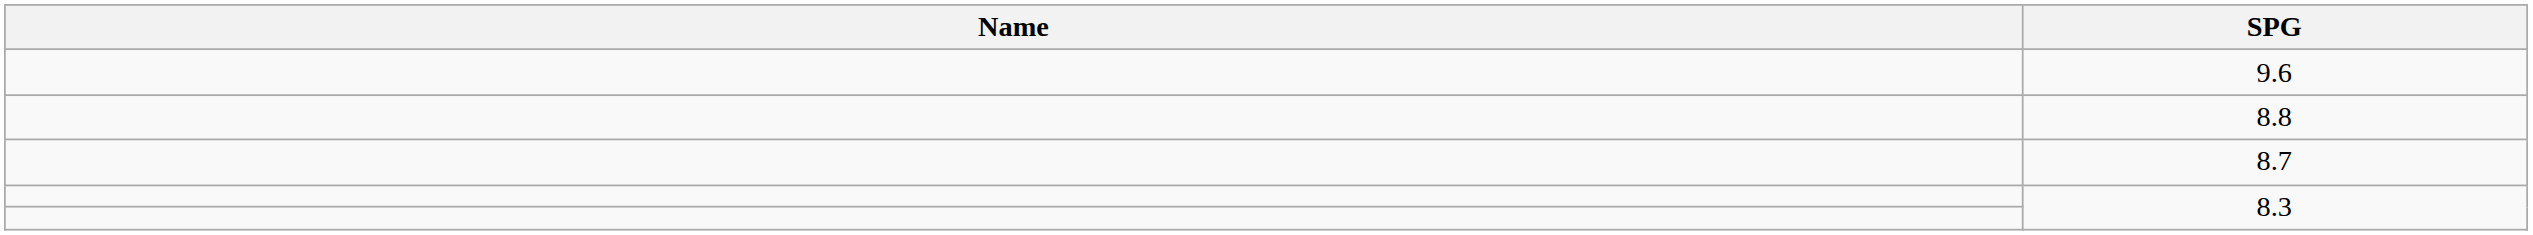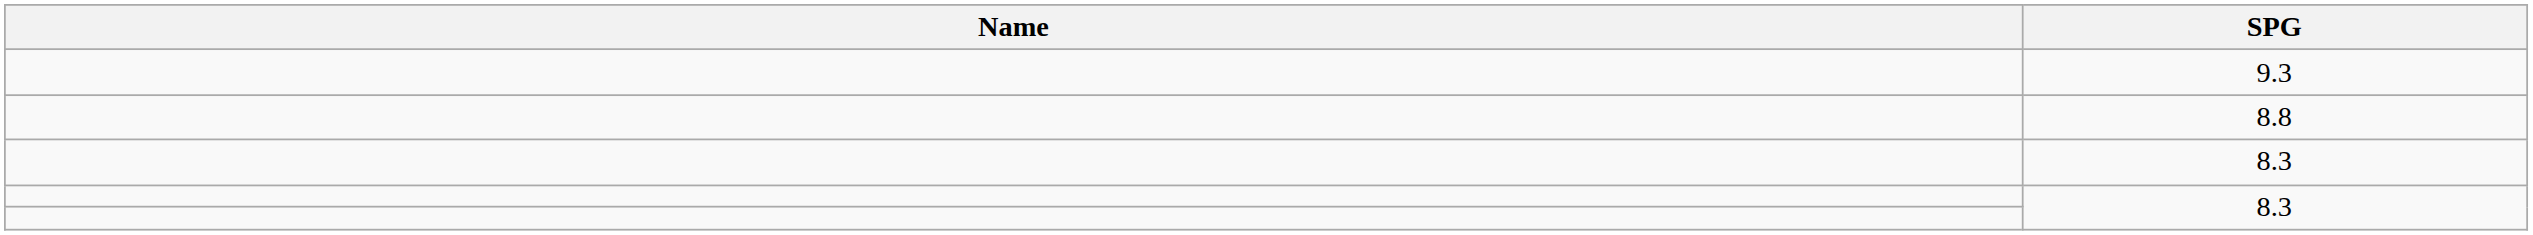(2274, 71) 9.6 -> (2274, 71) 9.3
(2274, 161) 8.7 -> (2274, 161) 8.3
